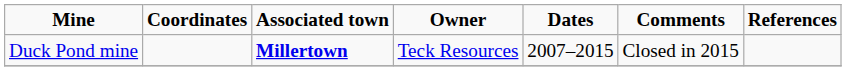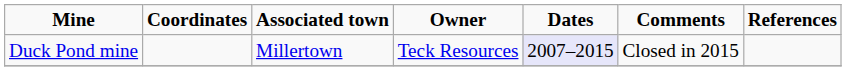(302, 50) bold -> (299, 50) normal
(571, 50) no background -> (571, 50) lavender background
